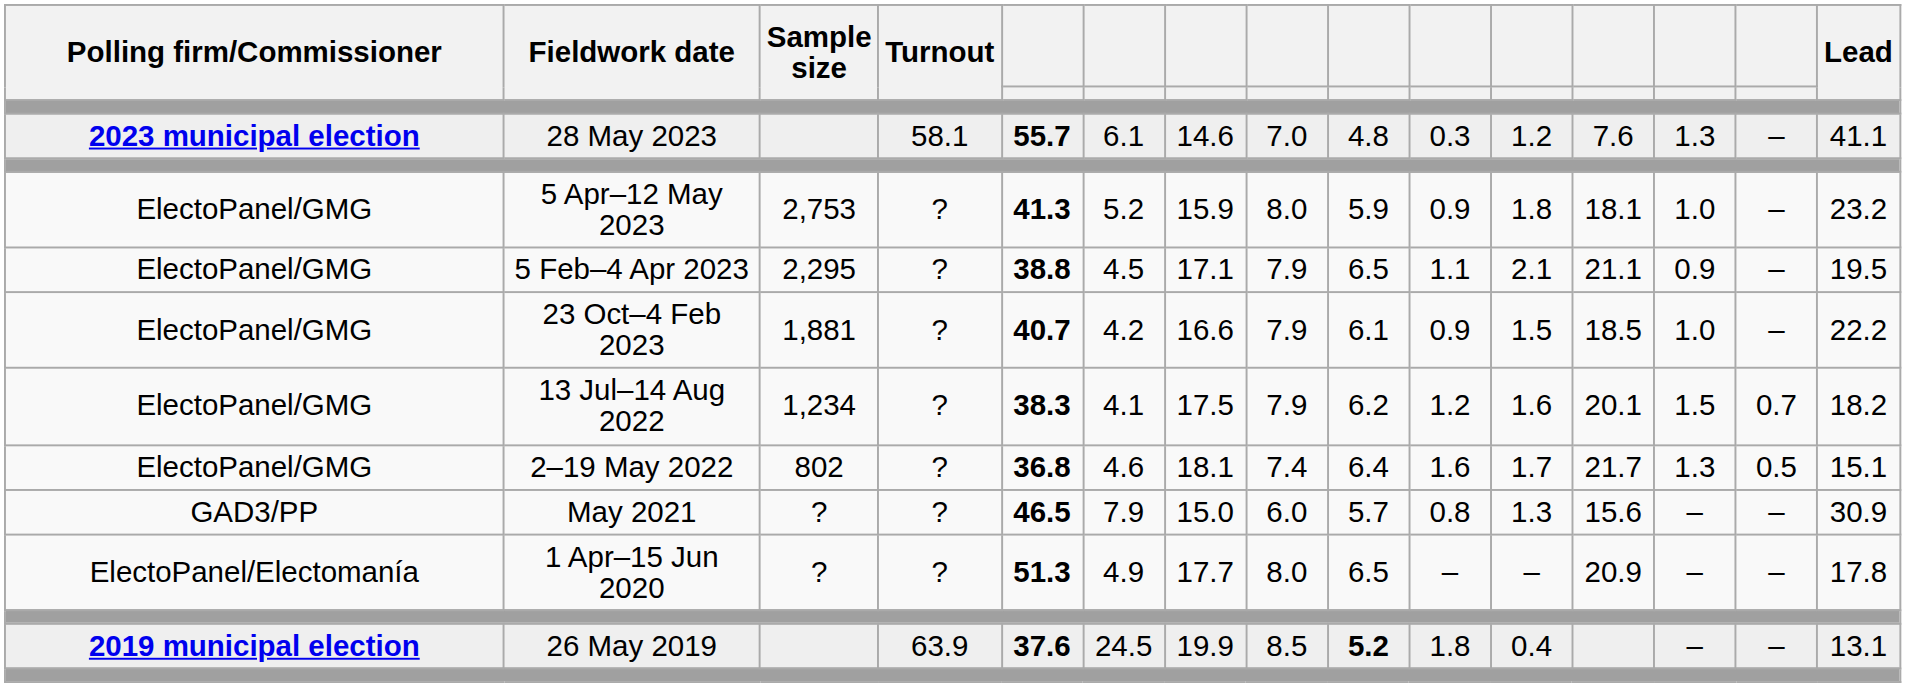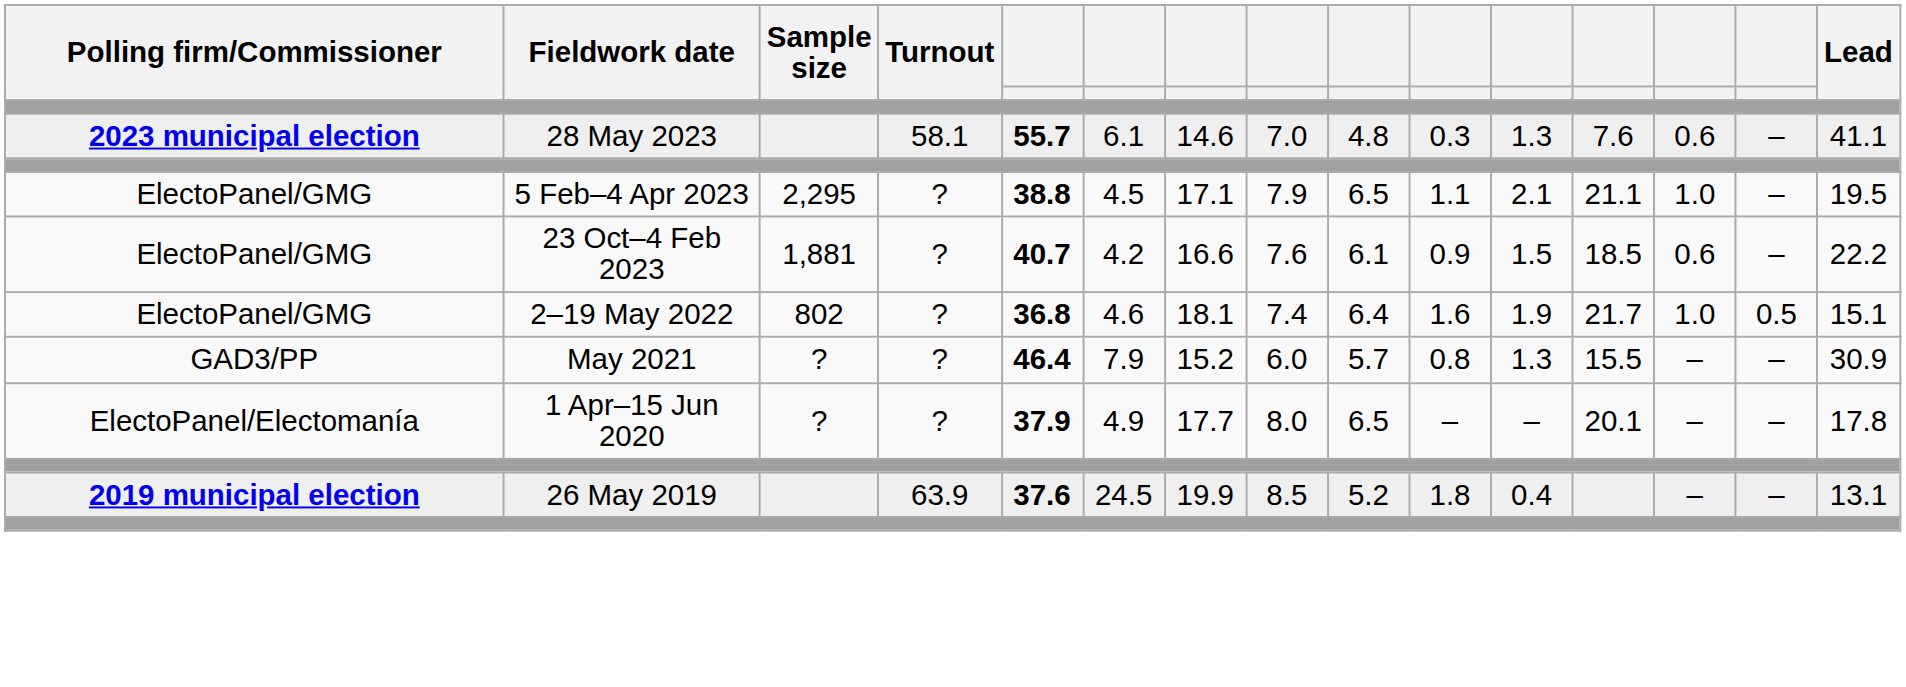(1532, 135) 1.2 -> (1532, 135) 1.3
(1695, 135) 1.3 -> (1695, 135) 0.6
- row: (632, 209)
(1695, 270) 0.9 -> (1695, 194) 1.0
(1287, 330) 7.9 -> (1287, 254) 7.6
(1695, 330) 1.0 -> (1695, 254) 0.6
- row: (632, 406)
(1532, 466) 1.7 -> (1532, 314) 1.9
(1695, 466) 1.3 -> (1695, 314) 1.0
(1042, 511) 46.5 -> (1042, 359) 46.4
(1205, 511) 15.0 -> (1205, 359) 15.2
(1613, 511) 15.6 -> (1613, 359) 15.5
(1042, 571) 51.3 -> (1042, 419) 37.9
(1613, 571) 20.9 -> (1613, 419) 20.1
(1368, 645) bold -> (1368, 493) normal
